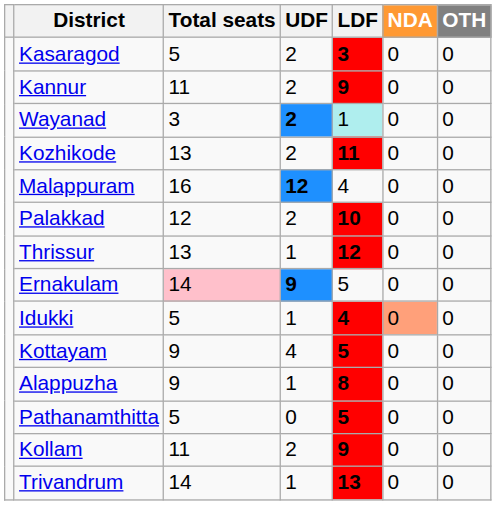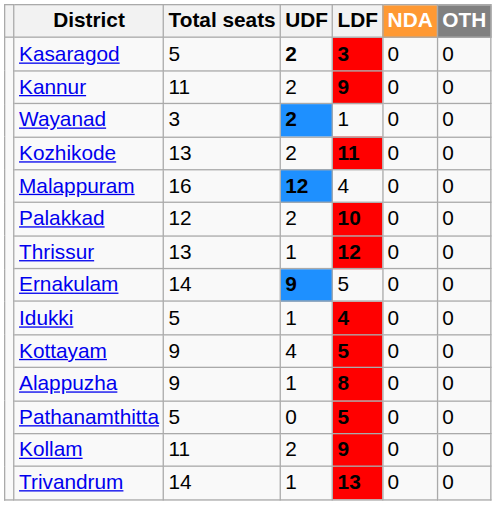(291, 53) normal -> (291, 53) bold
(343, 119) paleturquoise background -> (343, 119) no background
(180, 284) pink background -> (180, 284) no background
(393, 317) lightsalmon background -> (393, 317) no background
